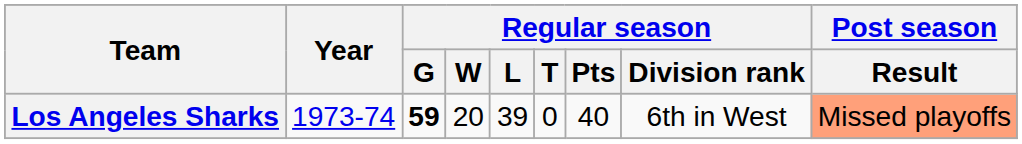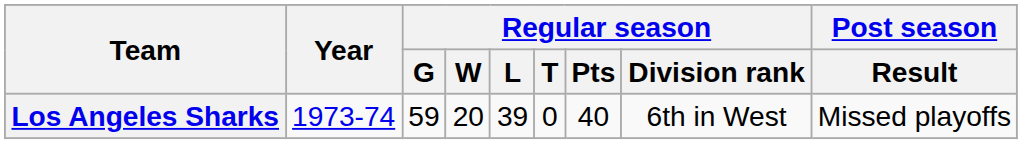(424, 116) bold -> (424, 116) normal
(914, 116) lightsalmon background -> (914, 116) no background
